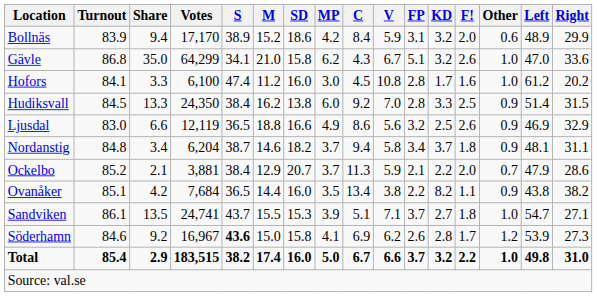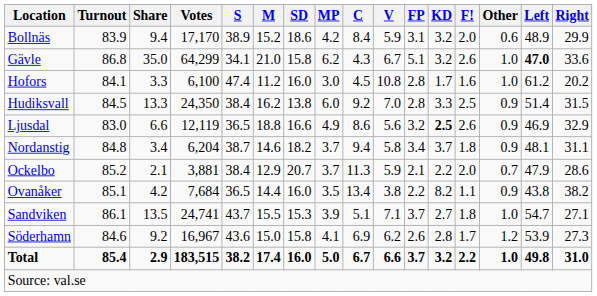(537, 59) normal -> (537, 59) bold
(443, 125) normal -> (443, 125) bold
(238, 236) bold -> (238, 236) normal
